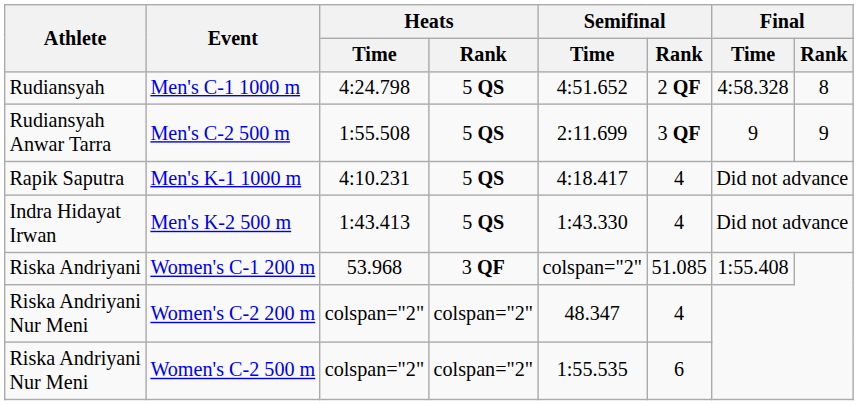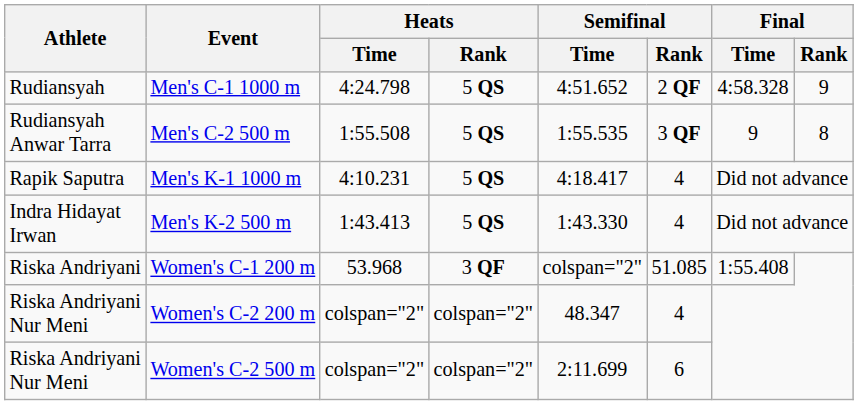(824, 88) 8 -> (824, 88) 9
(592, 133) 2:11.699 -> (592, 133) 1:55.535
(824, 133) 9 -> (824, 133) 8
(592, 370) 1:55.535 -> (592, 370) 2:11.699
